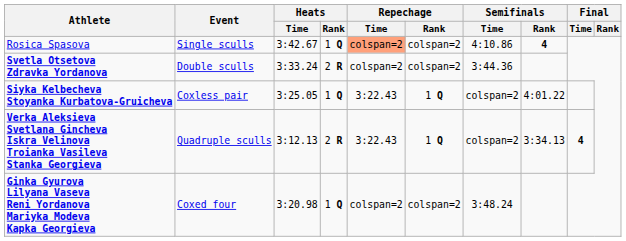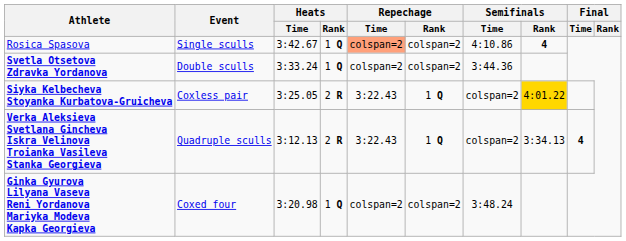(334, 67) 2 R -> (334, 67) 1 Q
(334, 95) 1 Q -> (334, 95) 2 R
(544, 95) no background -> (544, 95) gold background
